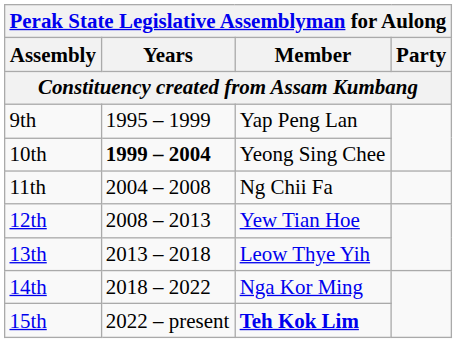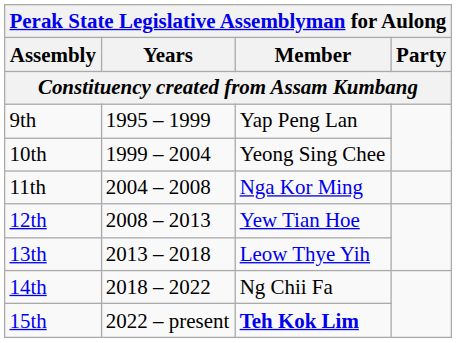(158, 154) bold -> (158, 154) normal
(286, 187) Ng Chii Fa -> (301, 187) Nga Kor Ming
(301, 287) Nga Kor Ming -> (286, 287) Ng Chii Fa
